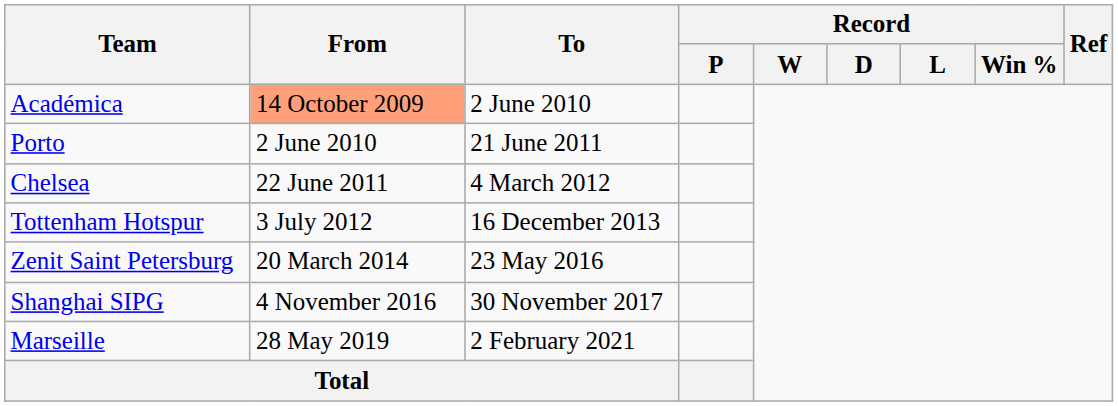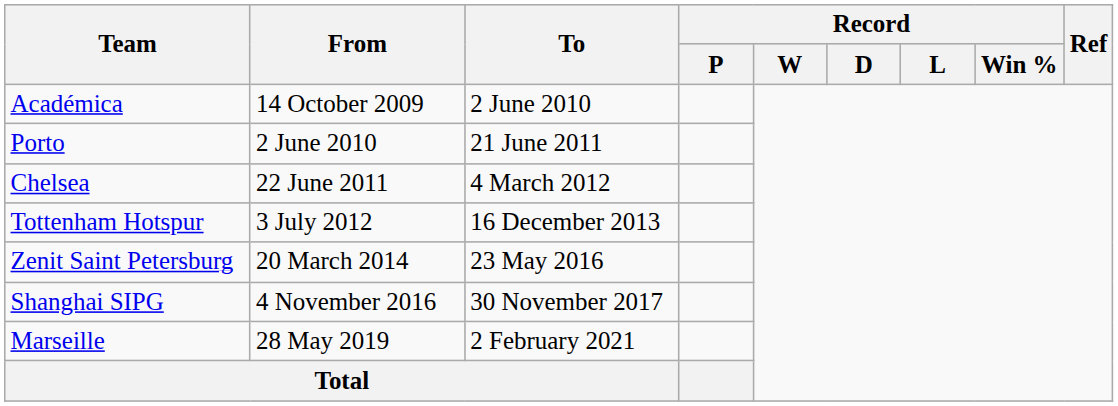(340, 103) lightsalmon background -> (340, 103) no background
